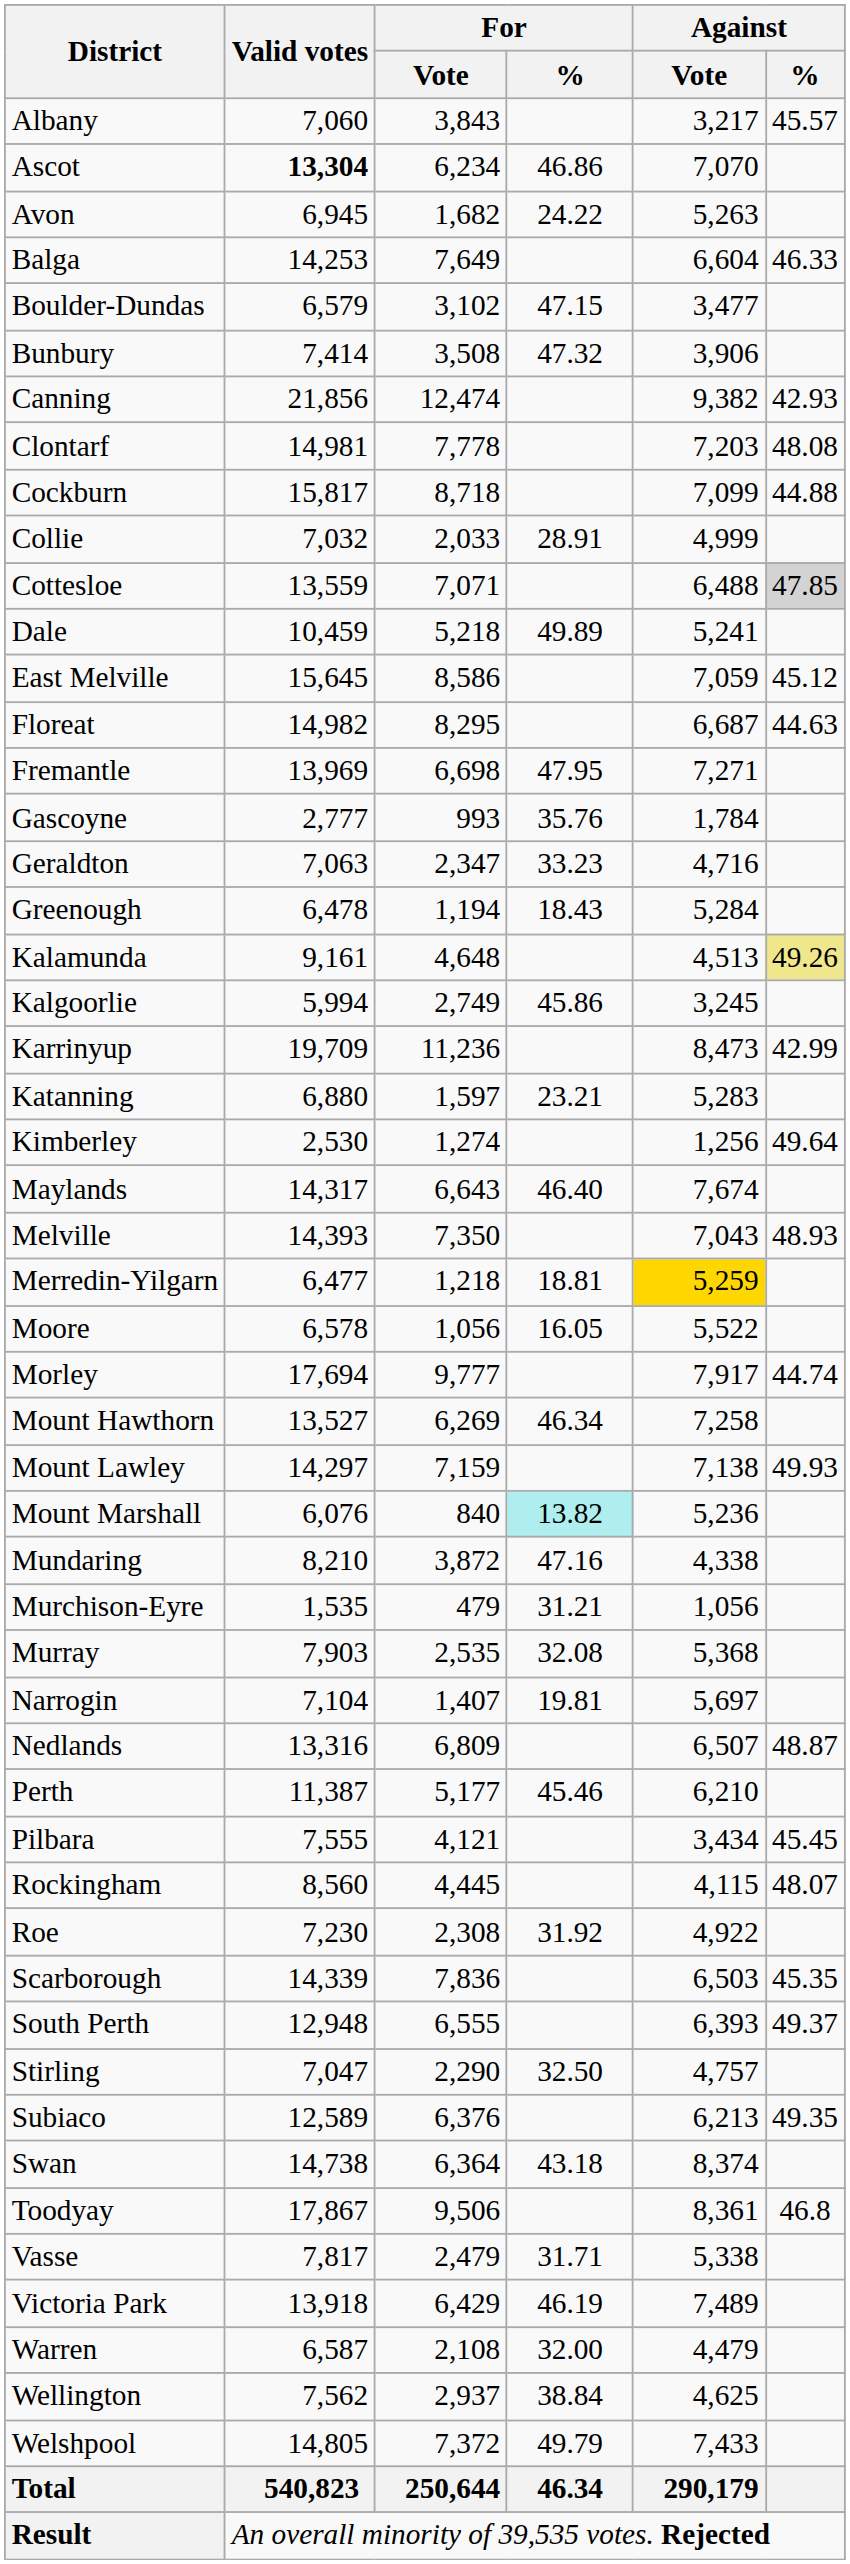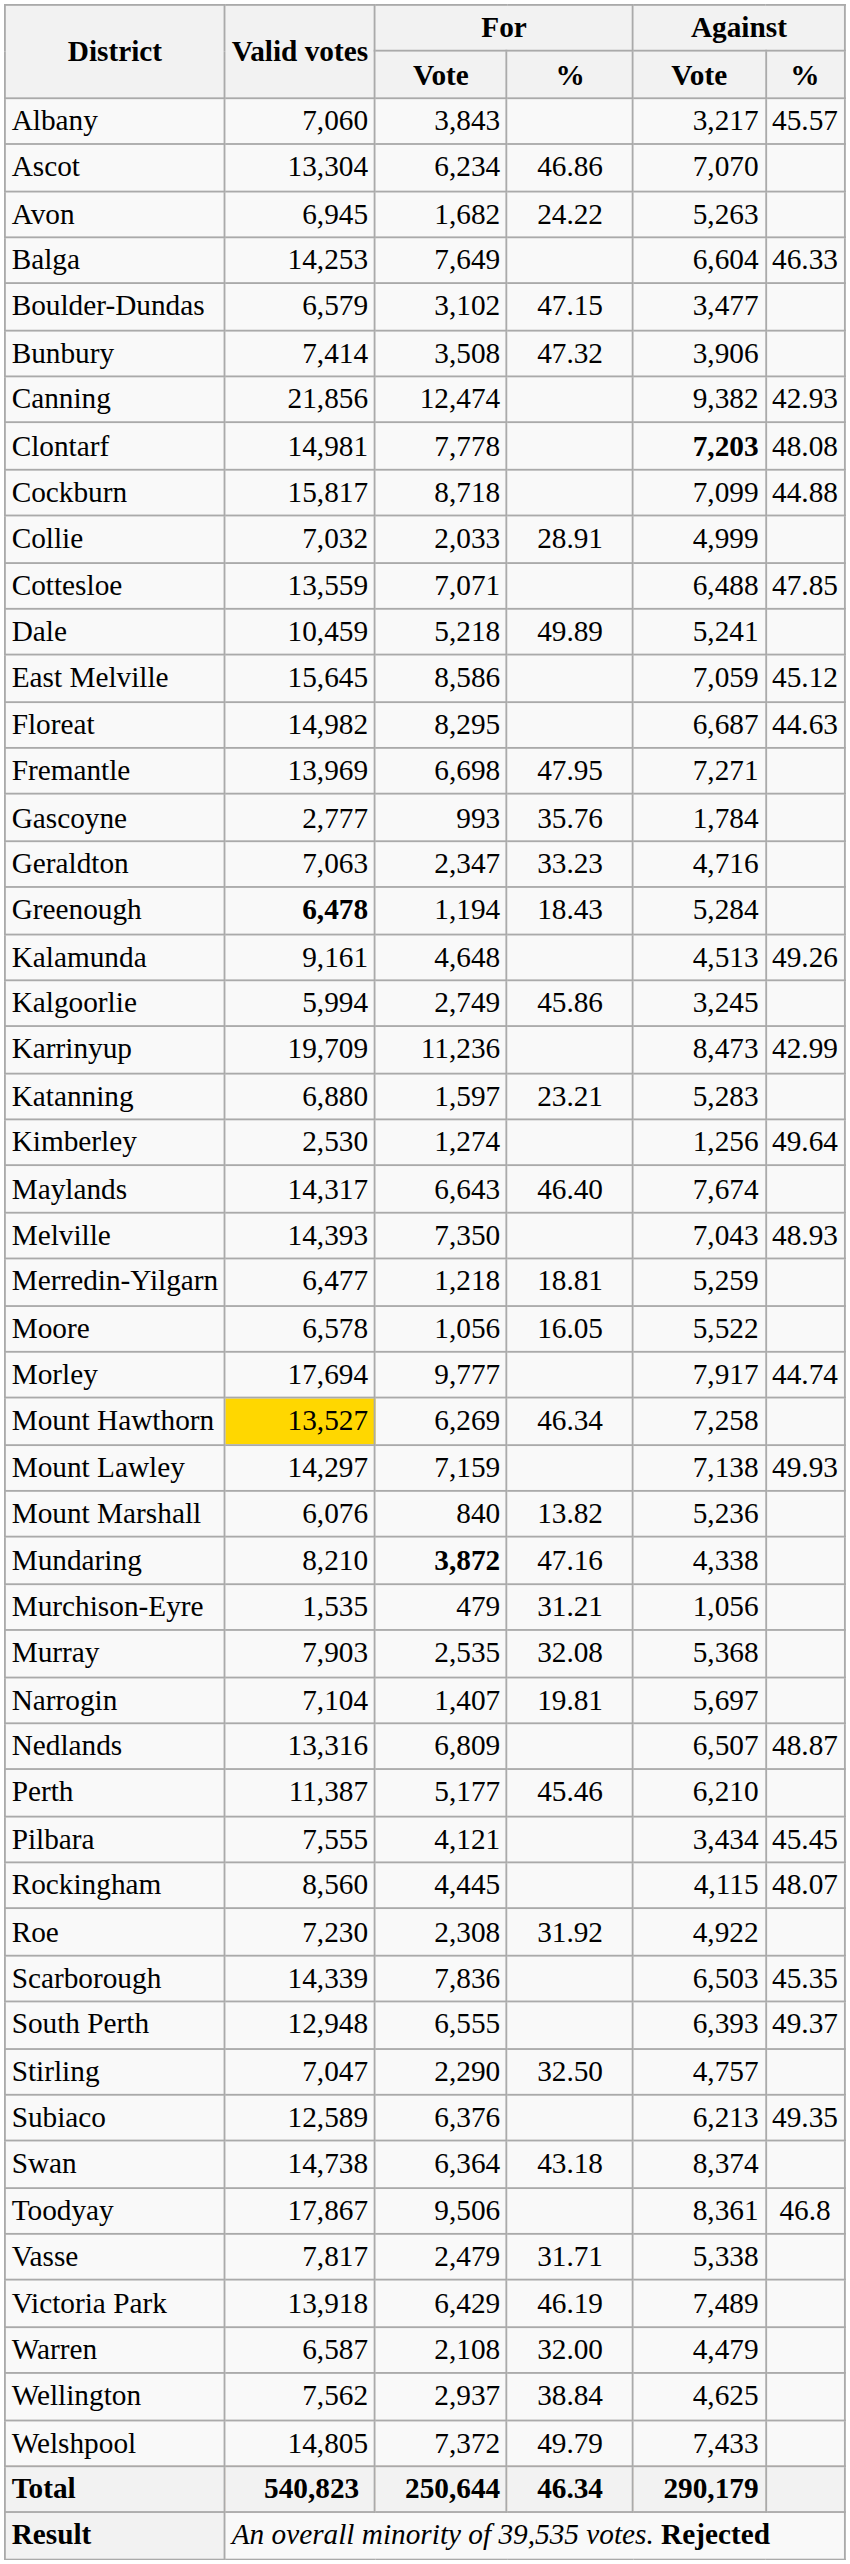(328, 167) bold -> (328, 167) normal
(726, 445) normal -> (726, 445) bold
(805, 584) lightgrey background -> (805, 584) no background
(335, 910) normal -> (335, 910) bold
(805, 956) khaki background -> (805, 956) no background
(726, 1281) gold background -> (726, 1281) no background
(328, 1420) no background -> (328, 1420) gold background
(570, 1513) paleturquoise background -> (570, 1513) no background
(467, 1560) normal -> (467, 1560) bold
